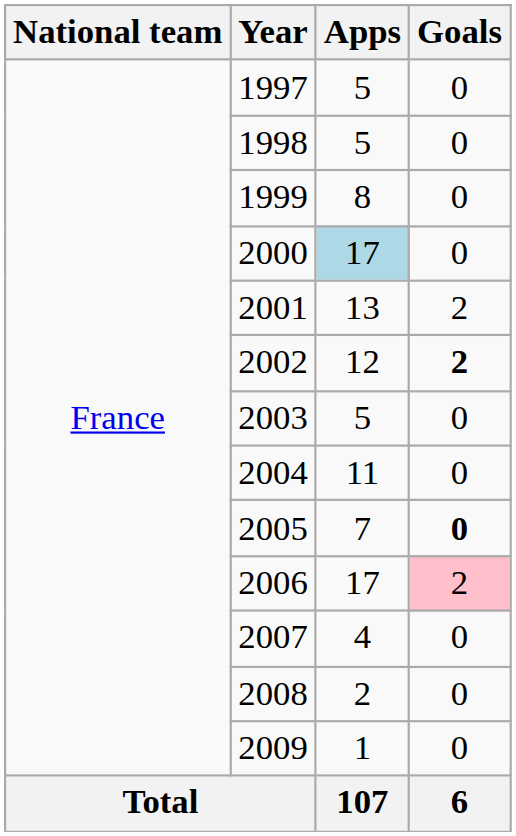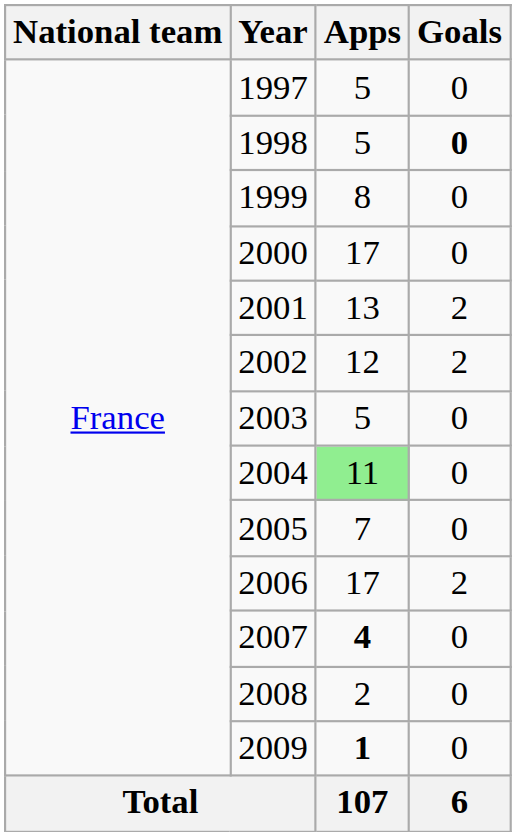(459, 142) normal -> (459, 142) bold
(362, 252) lightblue background -> (362, 252) no background
(459, 362) bold -> (459, 362) normal
(362, 472) no background -> (362, 472) lightgreen background
(459, 527) bold -> (459, 527) normal
(459, 582) pink background -> (459, 582) no background
(362, 637) normal -> (362, 637) bold
(362, 747) normal -> (362, 747) bold
